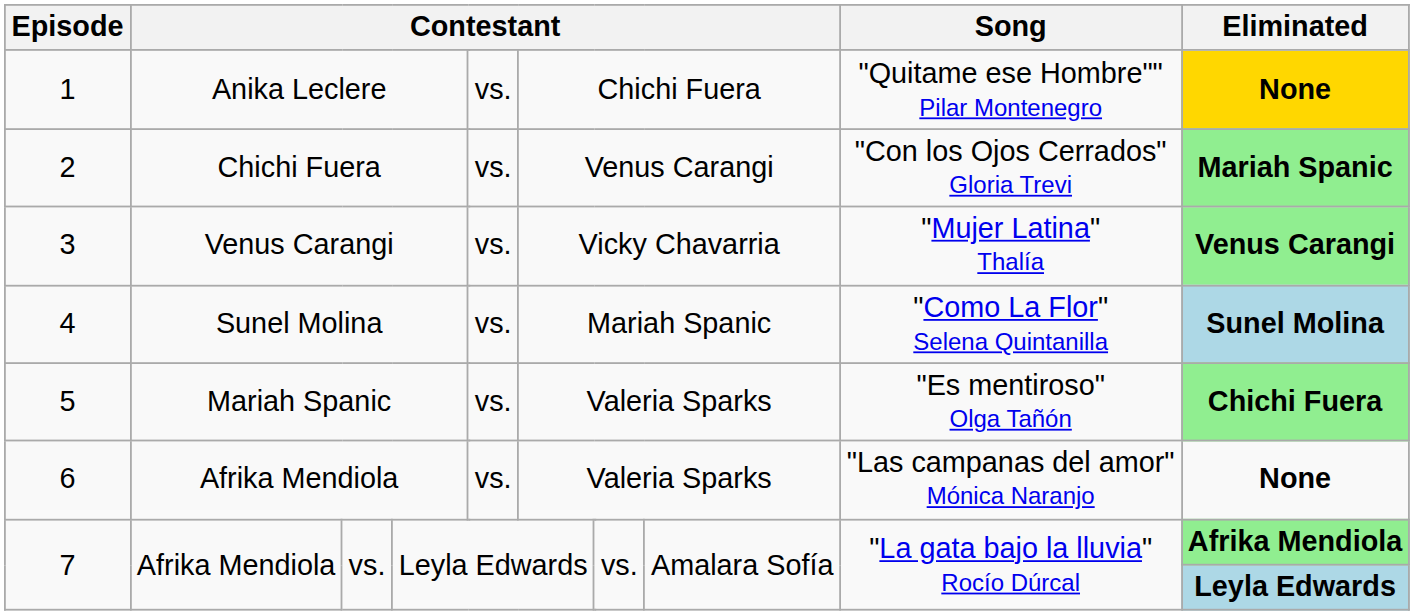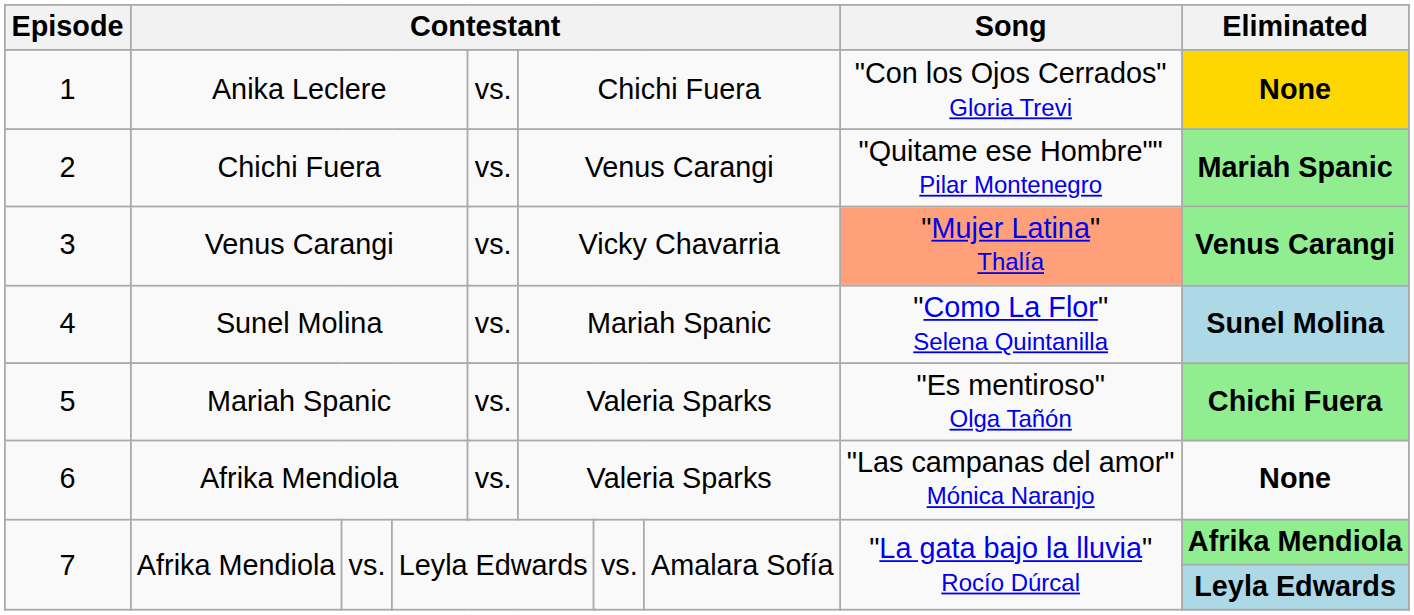(1011, 89) "Quitame ese Hombre"" Pilar Montenegro -> (1011, 89) "Con los Ojos Cerrados" Gloria Trevi
(1011, 167) "Con los Ojos Cerrados" Gloria Trevi -> (1011, 167) "Quitame ese Hombre"" Pilar Montenegro
(1011, 245) no background -> (1011, 245) lightsalmon background
